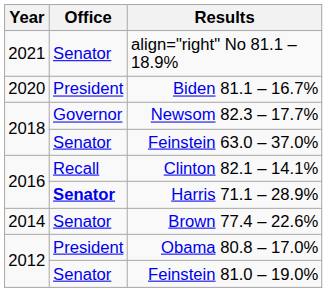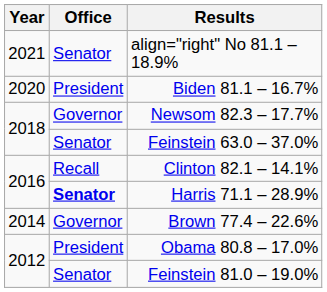(82, 221) Senator -> (88, 221) Governor
